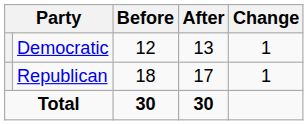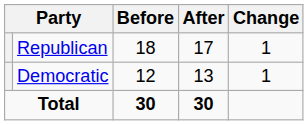rows swapped: (62, 76) <-> (63, 47)
